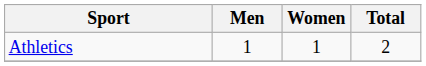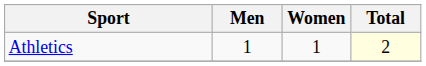(386, 46) no background -> (386, 46) lightyellow background
